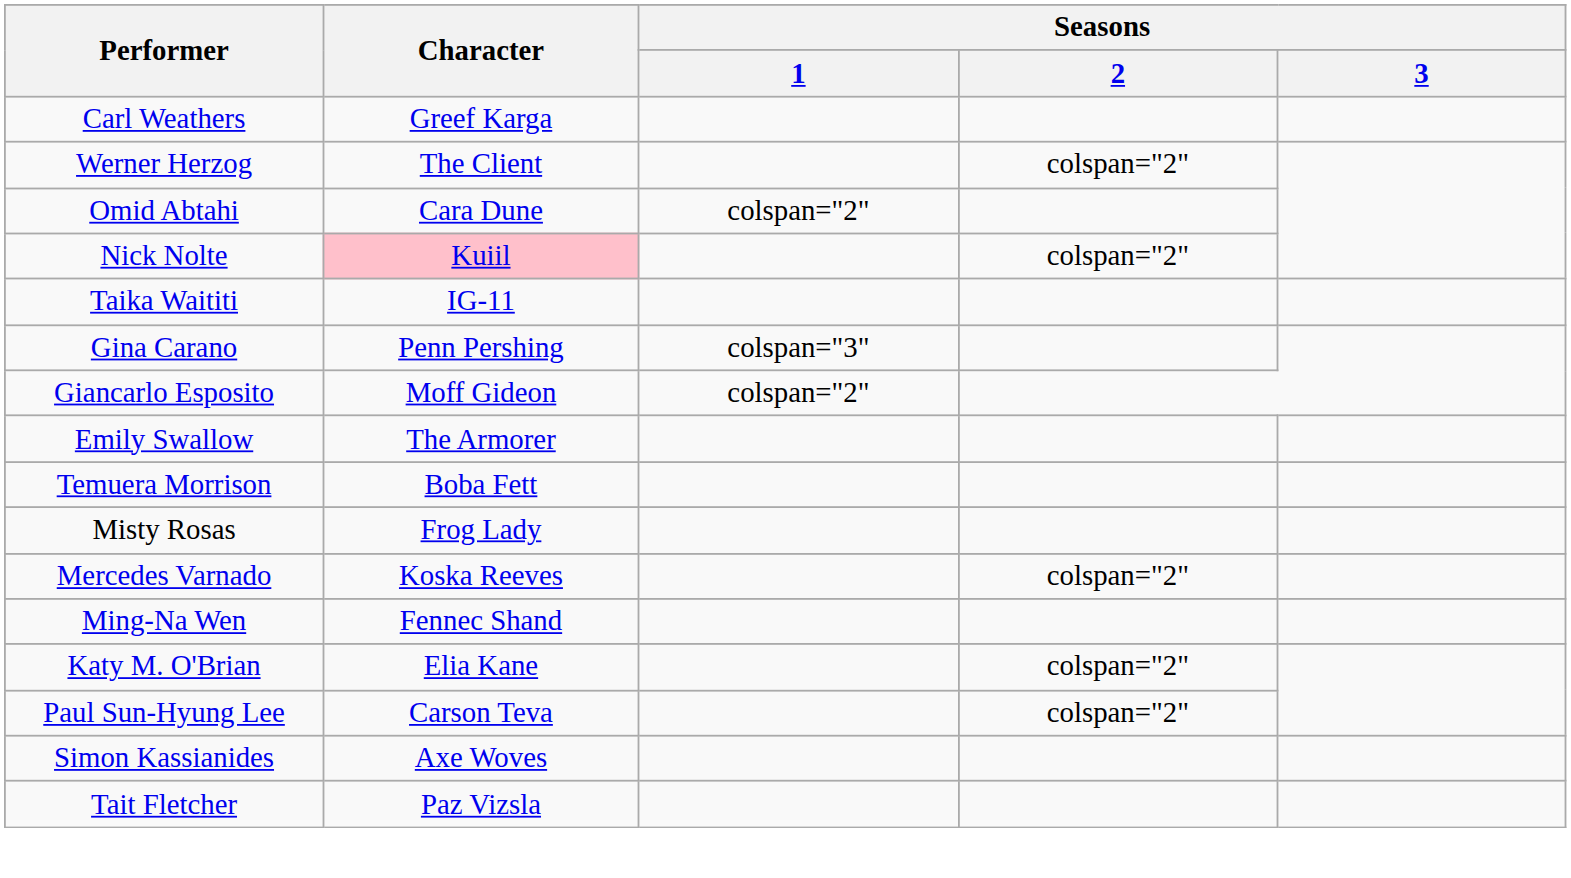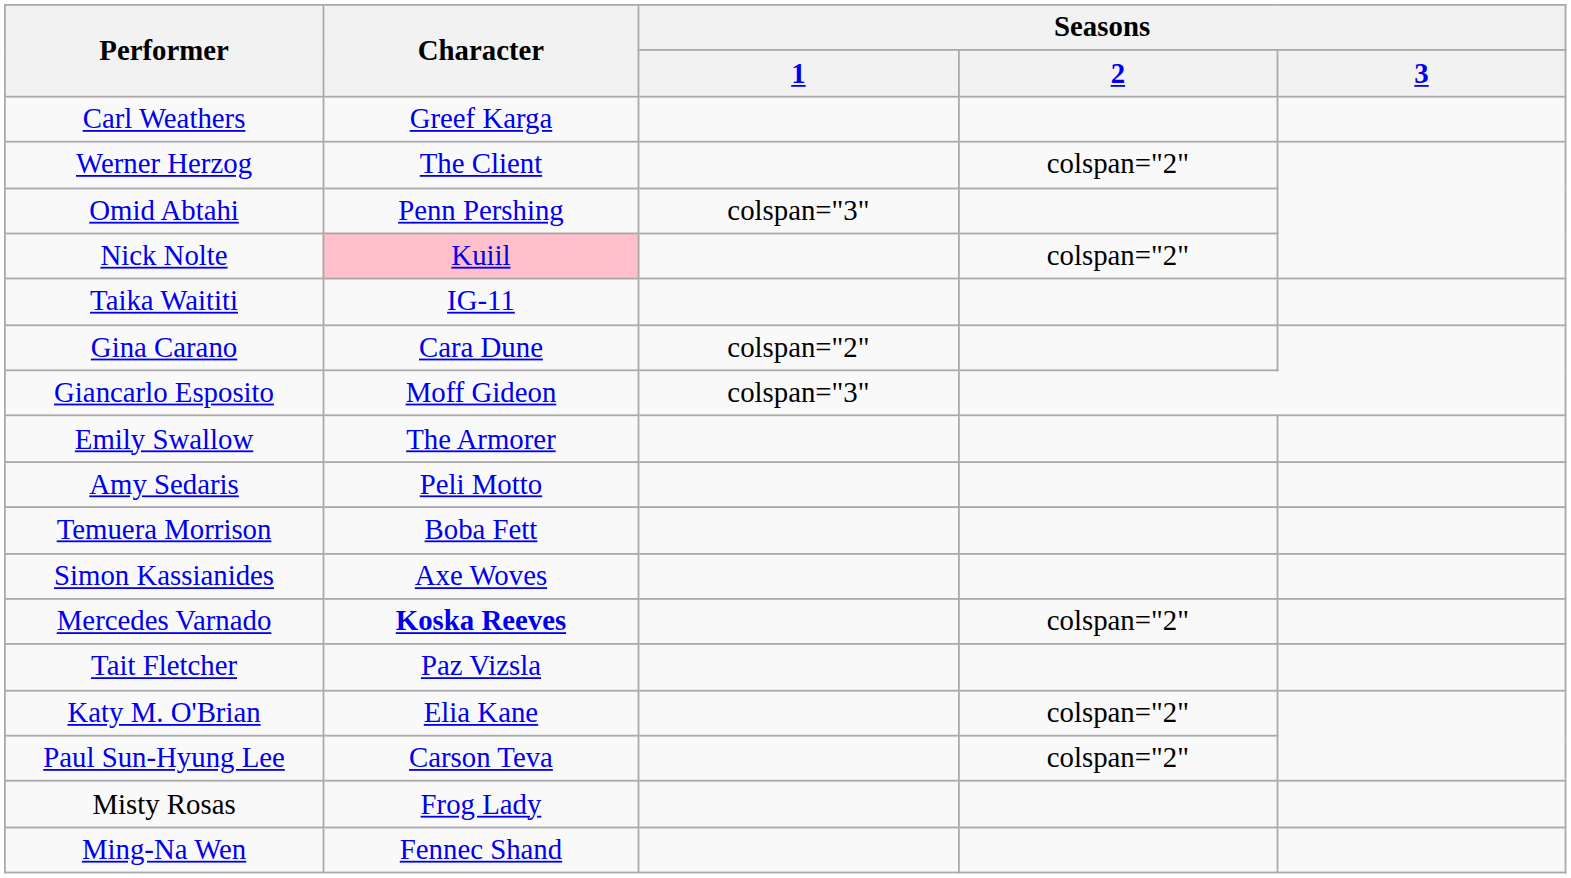(481, 210) Cara Dune -> (481, 210) Penn Pershing
(798, 210) colspan="2" -> (798, 210) colspan="3"
(481, 347) Penn Pershing -> (481, 347) Cara Dune
(798, 347) colspan="3" -> (798, 347) colspan="2"
(798, 392) colspan="2" -> (798, 392) colspan="3"
+ row: (164, 484)
rows swapped: (164, 529) <-> (164, 758)
(481, 575) normal -> (481, 621) bold
rows swapped: (164, 621) <-> (164, 803)
